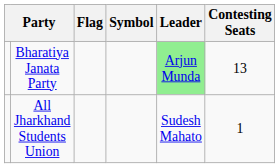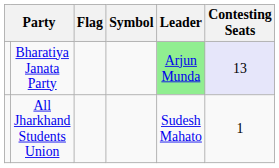(240, 68) no background -> (240, 68) lavender background
